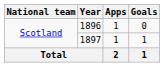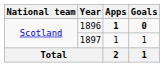(116, 26) normal -> (116, 26) bold
(144, 26) normal -> (144, 26) bold
